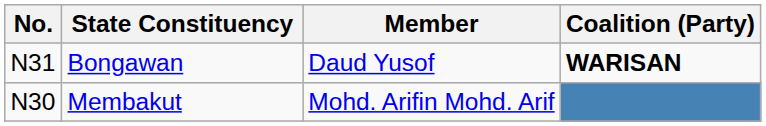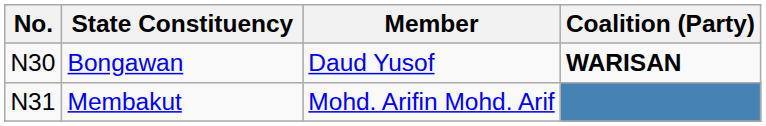(33, 62) N31 -> (33, 62) N30
(33, 101) N30 -> (33, 101) N31
